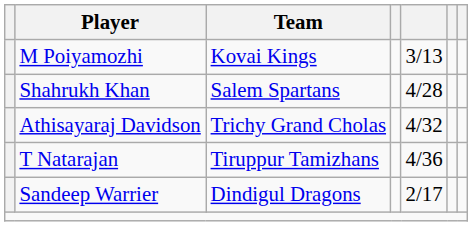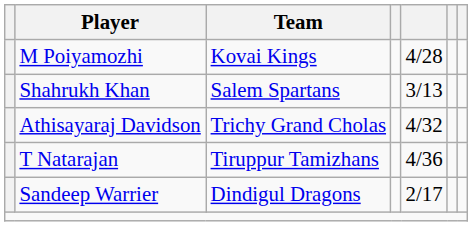(424, 56) 3/13 -> (424, 56) 4/28
(424, 90) 4/28 -> (424, 90) 3/13
